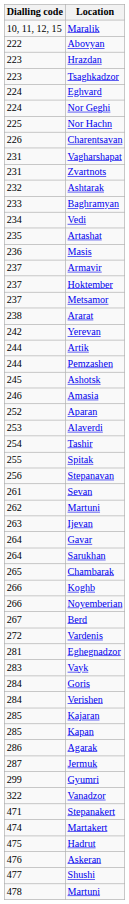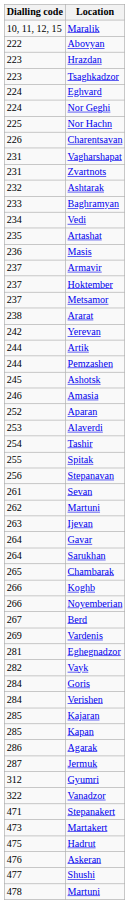(14, 635) 272 -> (14, 635) 269
(14, 667) 283 -> (14, 667) 282
(14, 779) 299 -> (14, 779) 312
(14, 827) 474 -> (14, 827) 473
